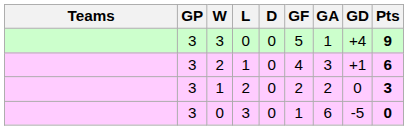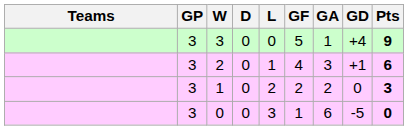columns swapped: (272, 16) <-> (246, 16)
